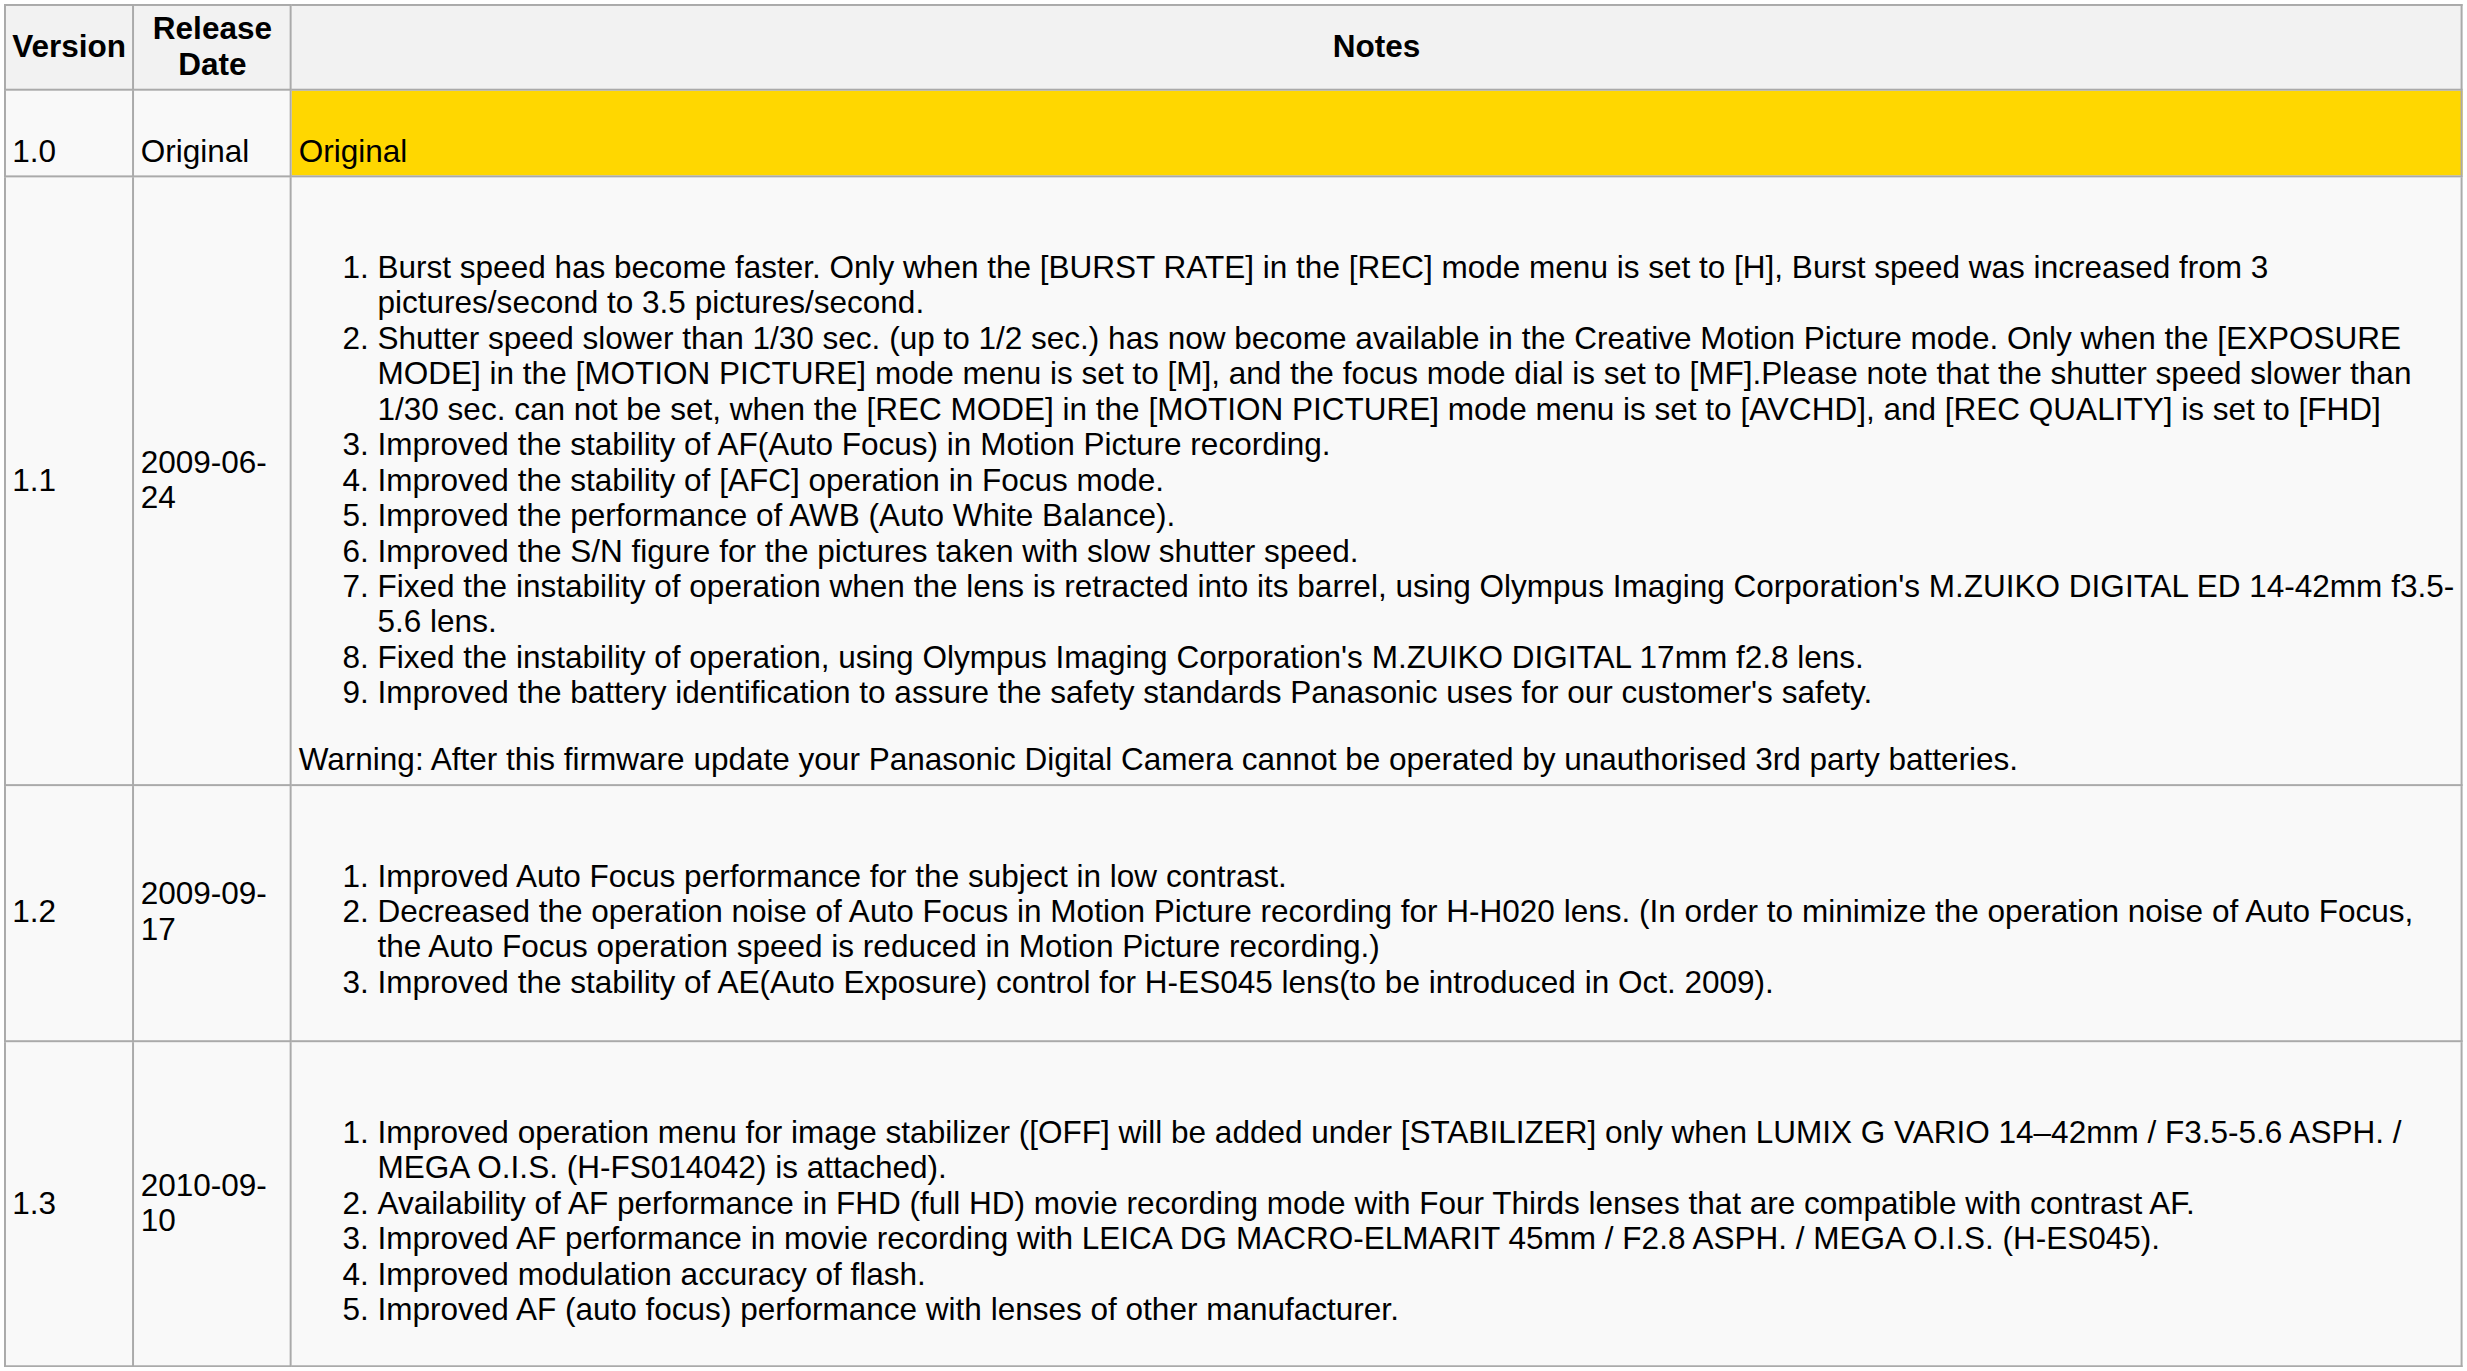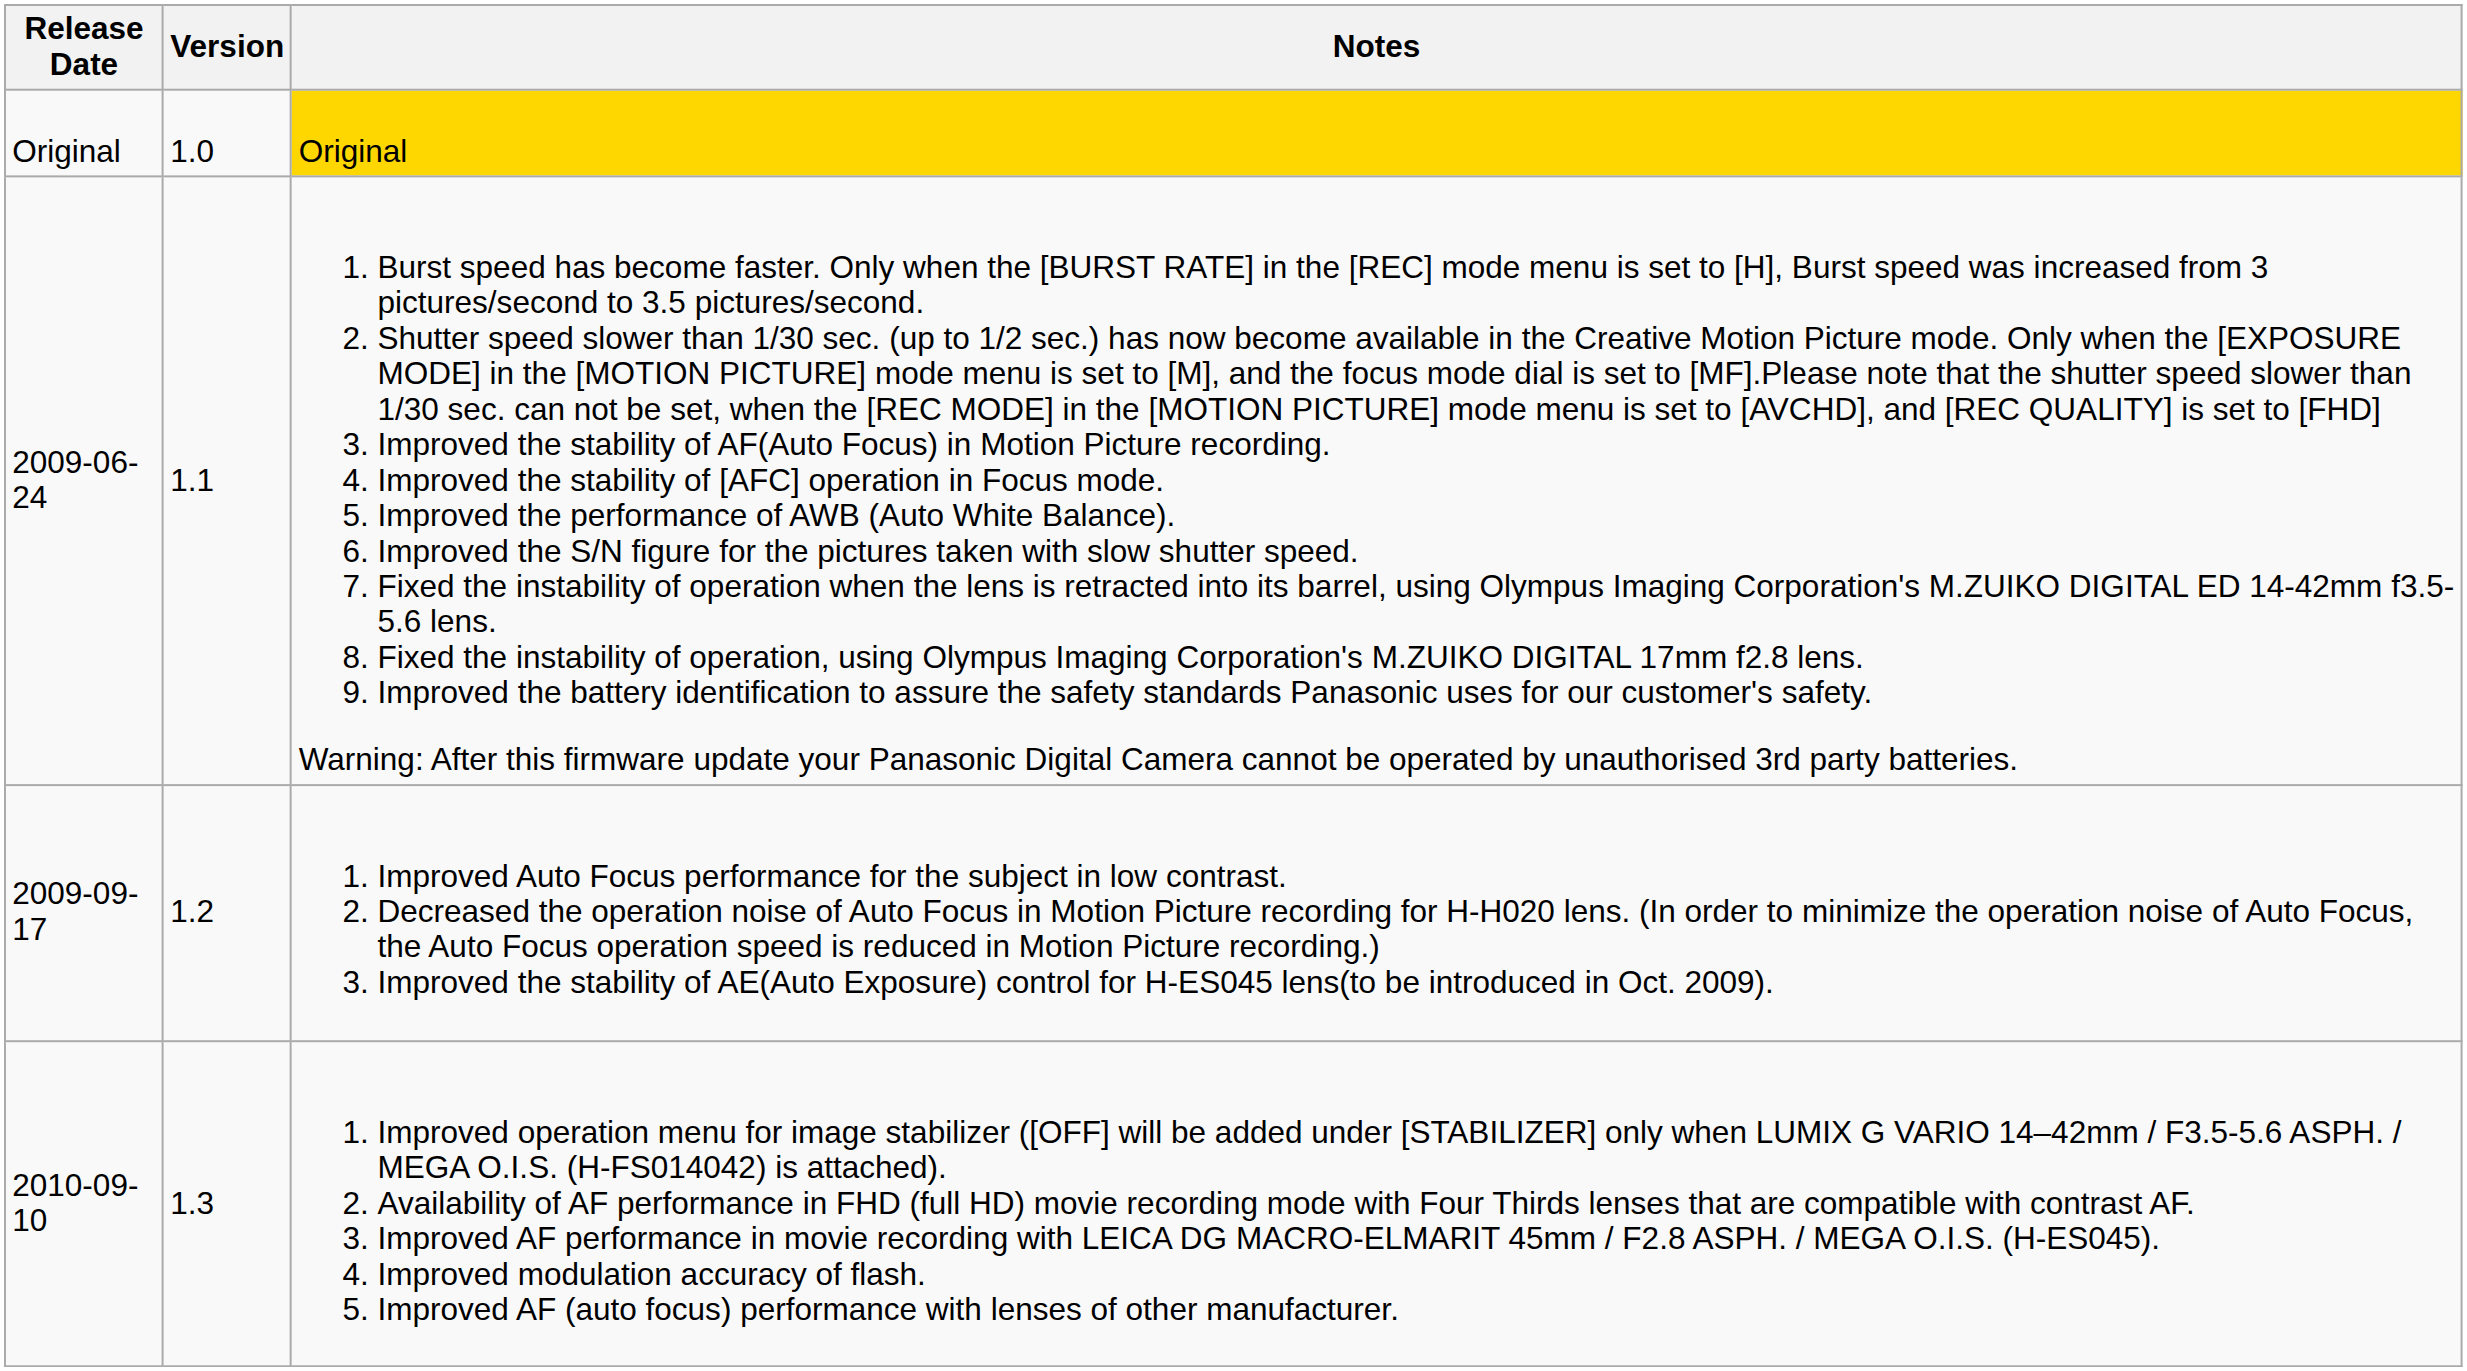columns swapped: (69, 47) <-> (212, 47)
